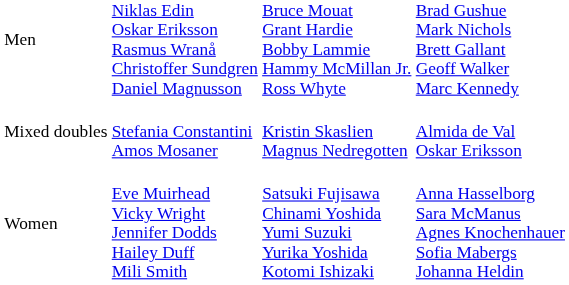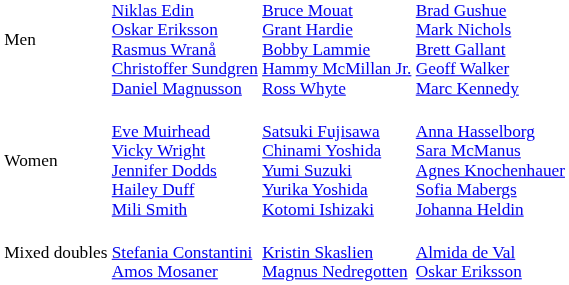rows swapped: (31, 223) <-> (56, 131)
